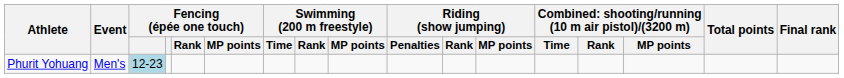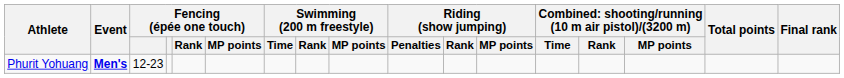(110, 64) normal -> (111, 64) bold
(147, 64) lightblue background -> (148, 64) no background
